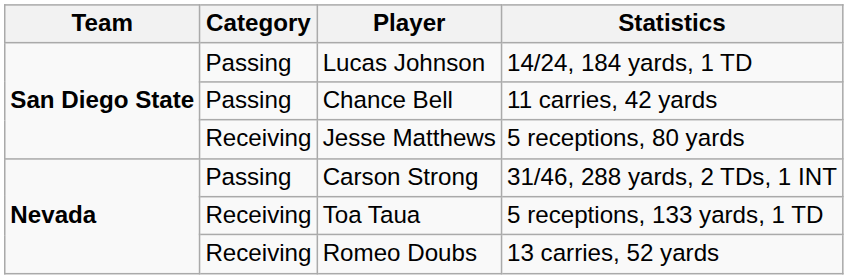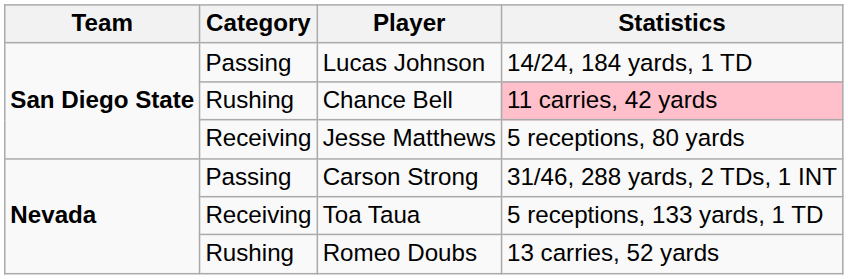(248, 100) Passing -> (250, 100) Rushing
(612, 100) no background -> (612, 100) pink background
(258, 253) Receiving -> (250, 253) Rushing
